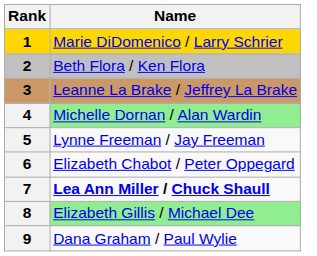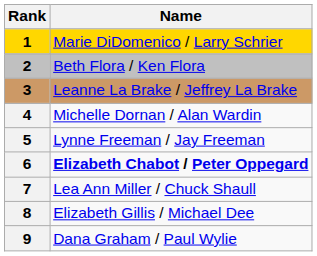(157, 115) lightgreen background -> (157, 115) no background
(174, 164) normal -> (181, 164) bold
(162, 189) bold -> (155, 189) normal
(154, 213) lightgreen background -> (154, 213) no background
